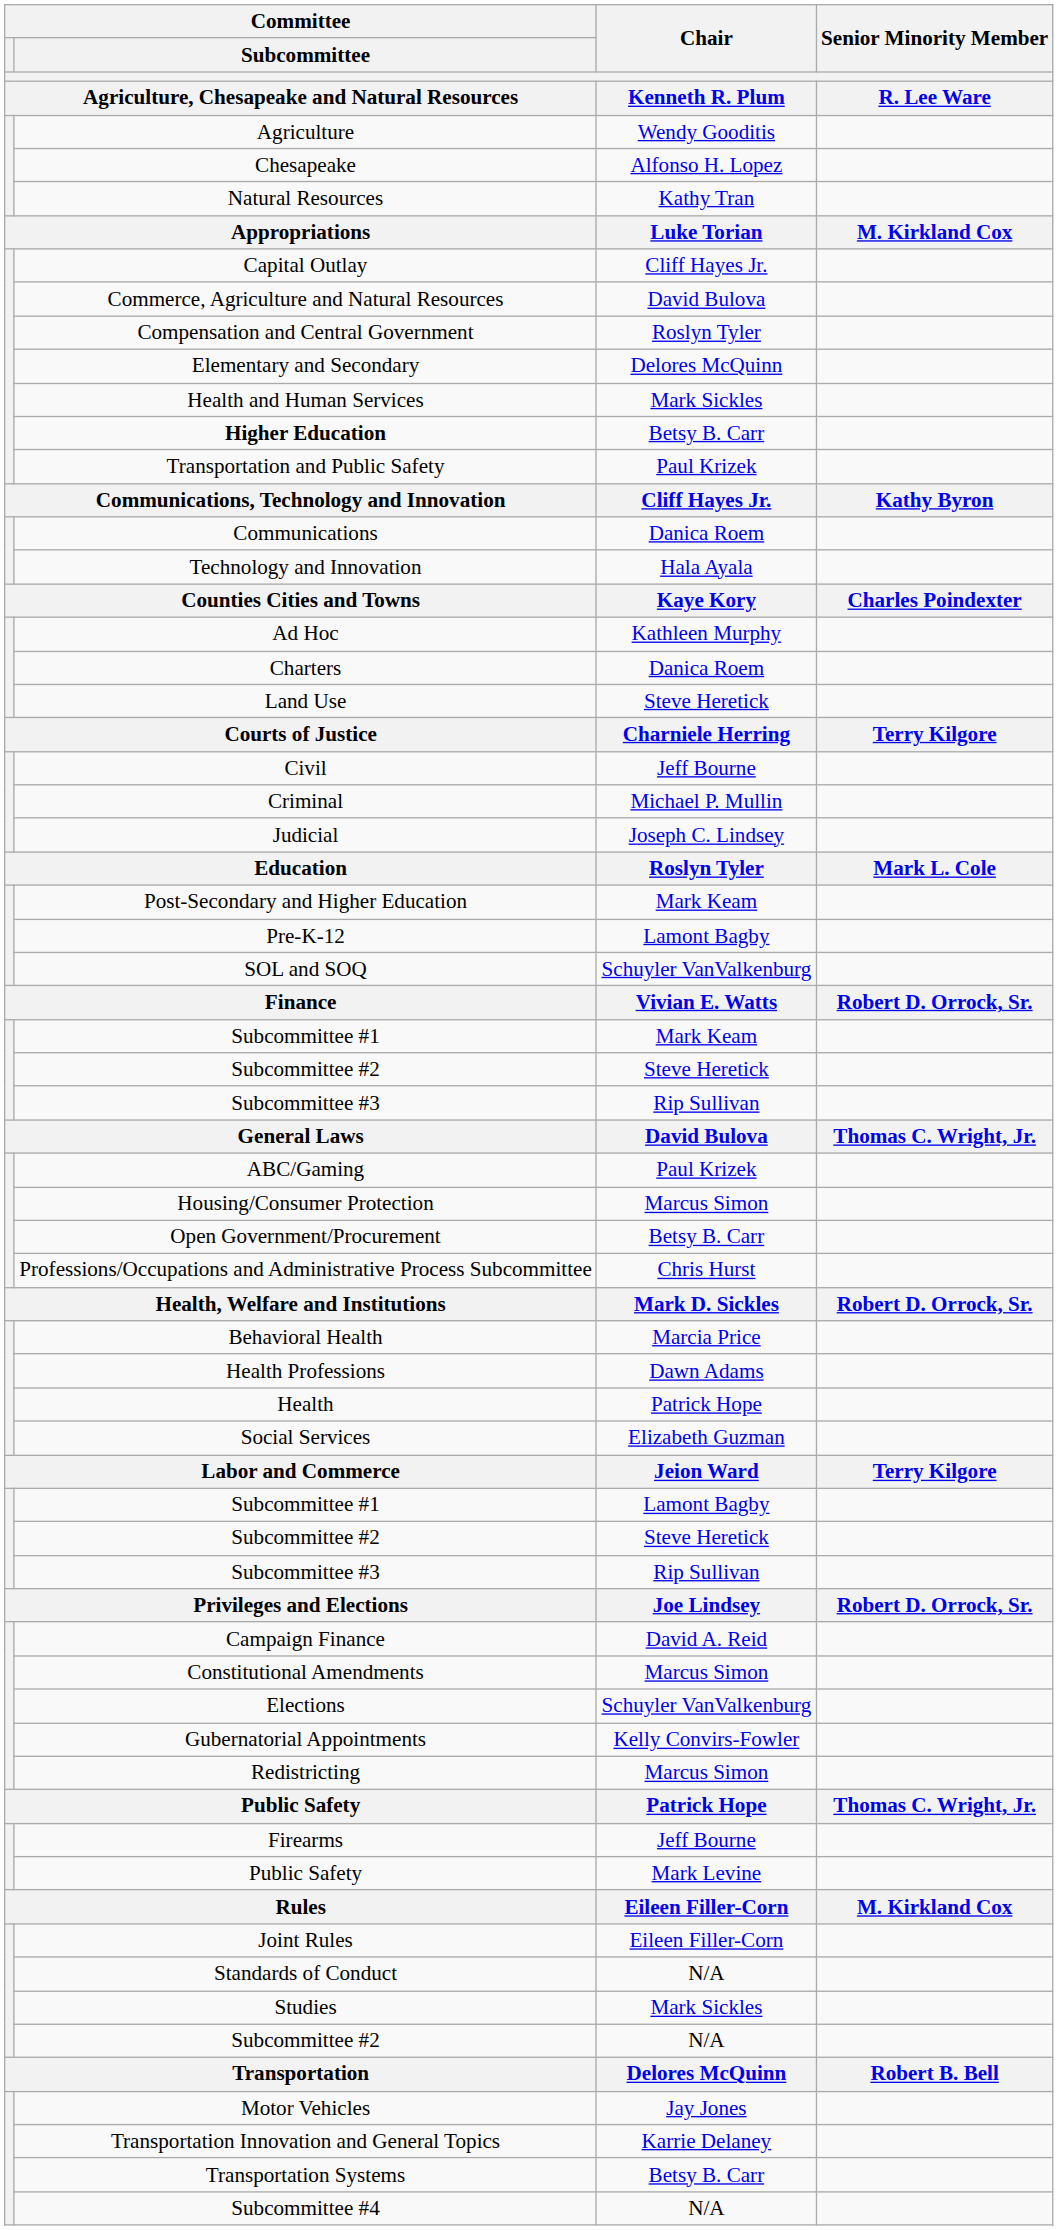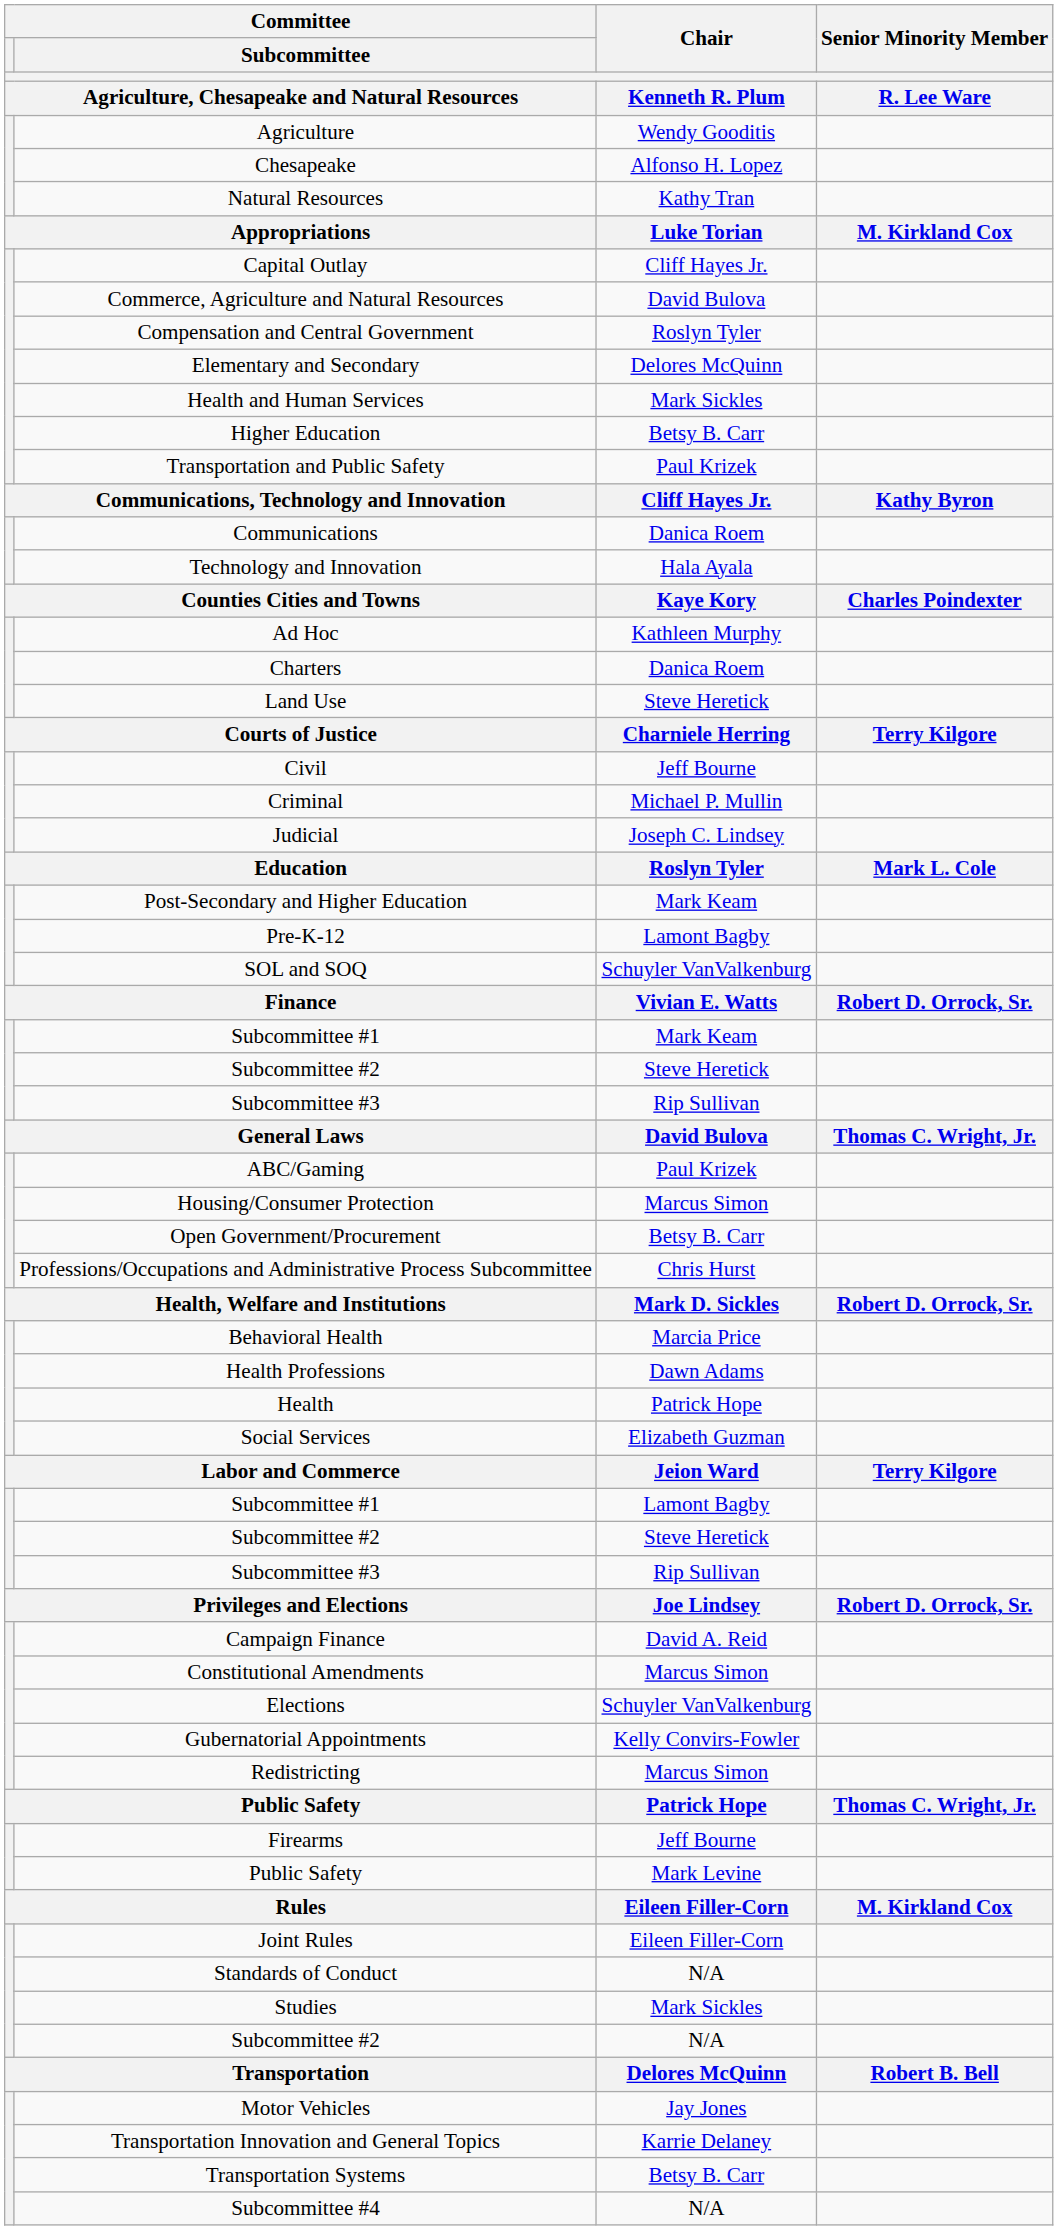(306, 432) bold -> (306, 432) normal
